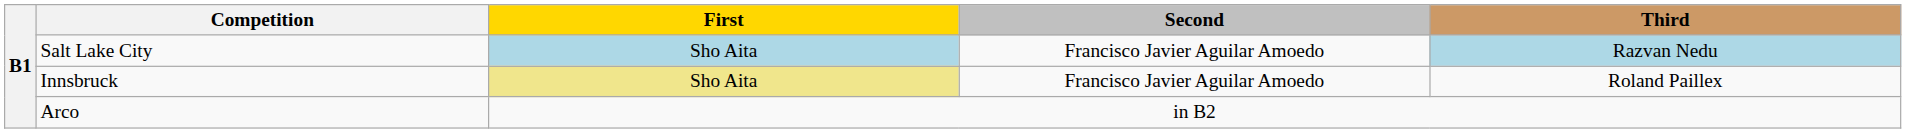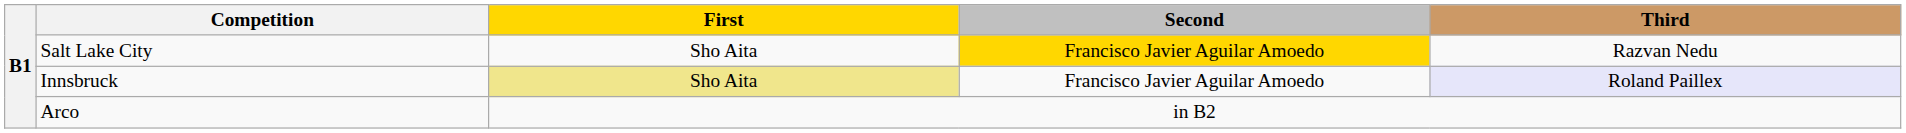(724, 50) lightblue background -> (724, 50) no background
(1194, 50) no background -> (1194, 50) gold background
(1665, 50) lightblue background -> (1665, 50) no background
(1665, 81) no background -> (1665, 81) lavender background
